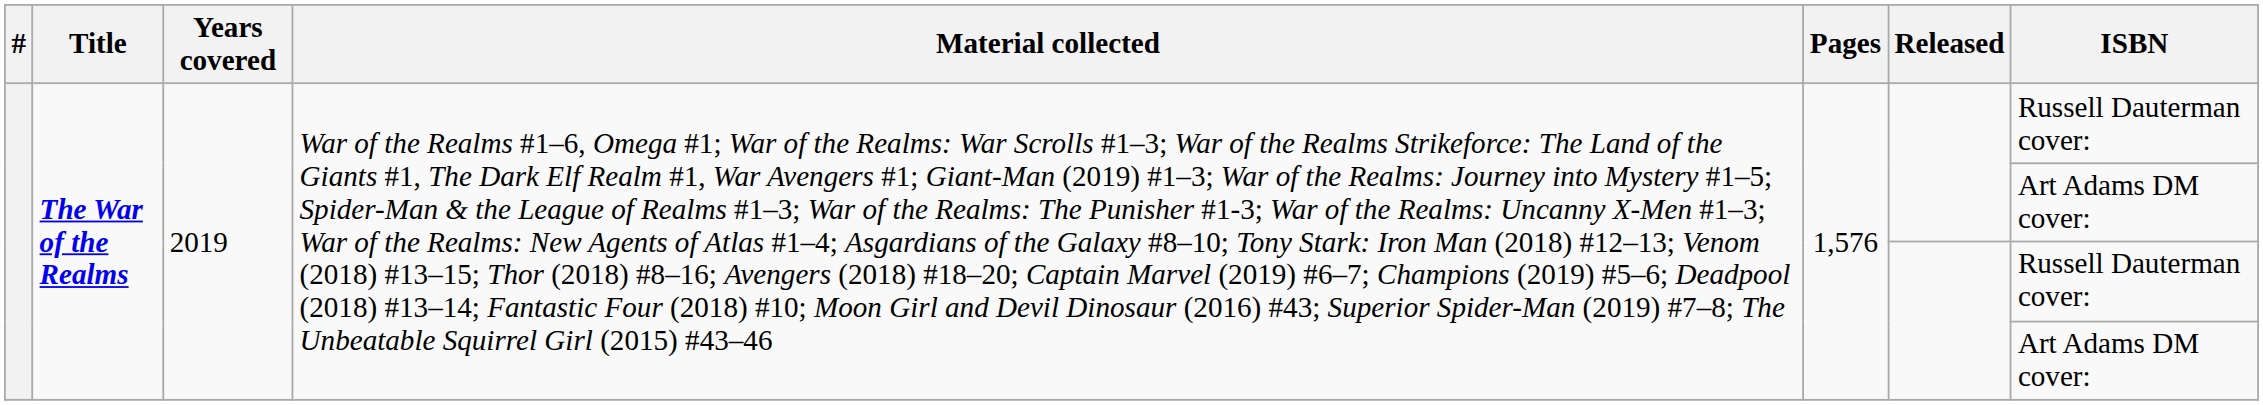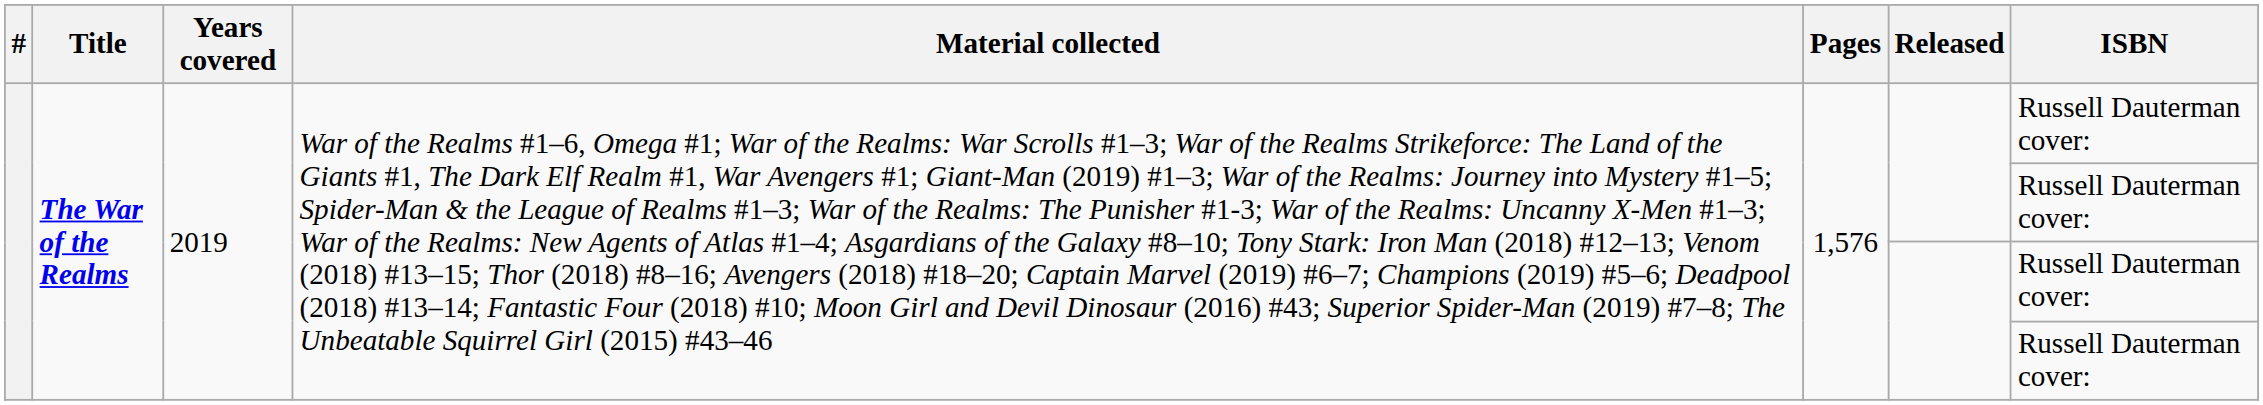(2108, 201) Art Adams DM cover: -> (2129, 201) Russell Dauterman cover:
(2108, 359) Art Adams DM cover: -> (2129, 359) Russell Dauterman cover:
